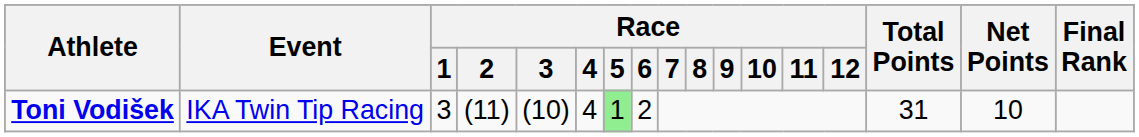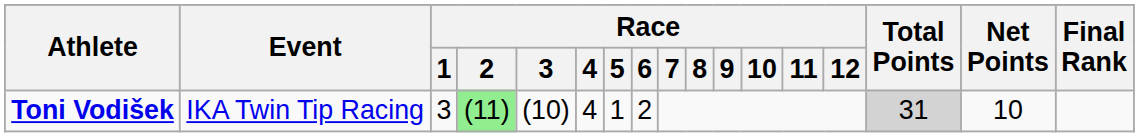(487, 111) no background -> (487, 111) lightgreen background
(617, 111) lightgreen background -> (617, 111) no background
(914, 111) no background -> (914, 111) lightgrey background
